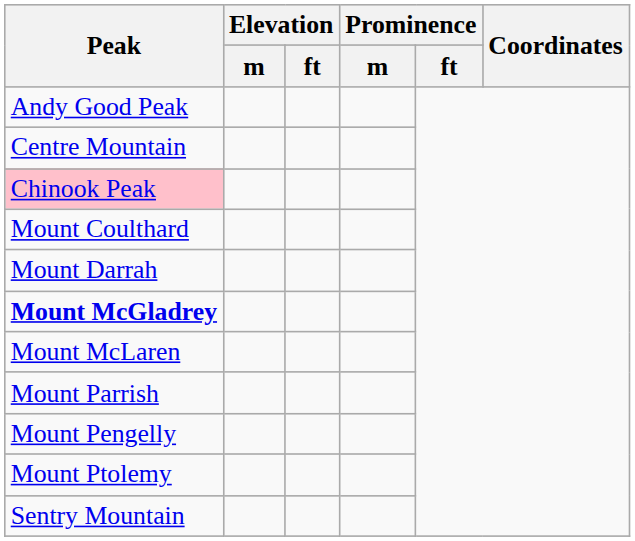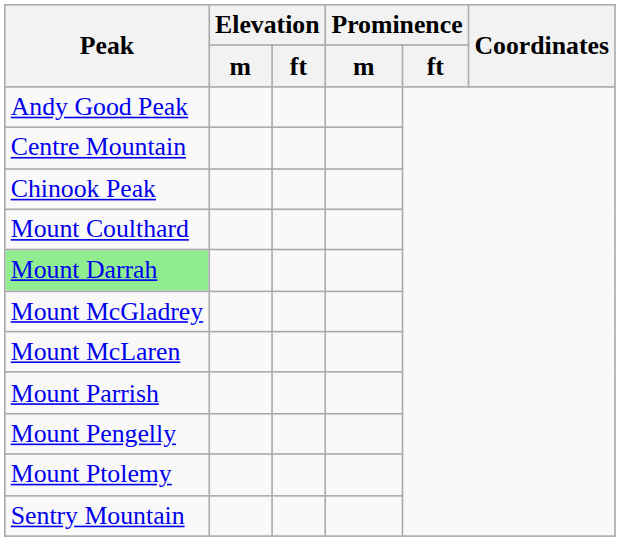(83, 188) pink background -> (83, 188) no background
(84, 270) no background -> (84, 270) lightgreen background
(114, 310) bold -> (107, 310) normal
